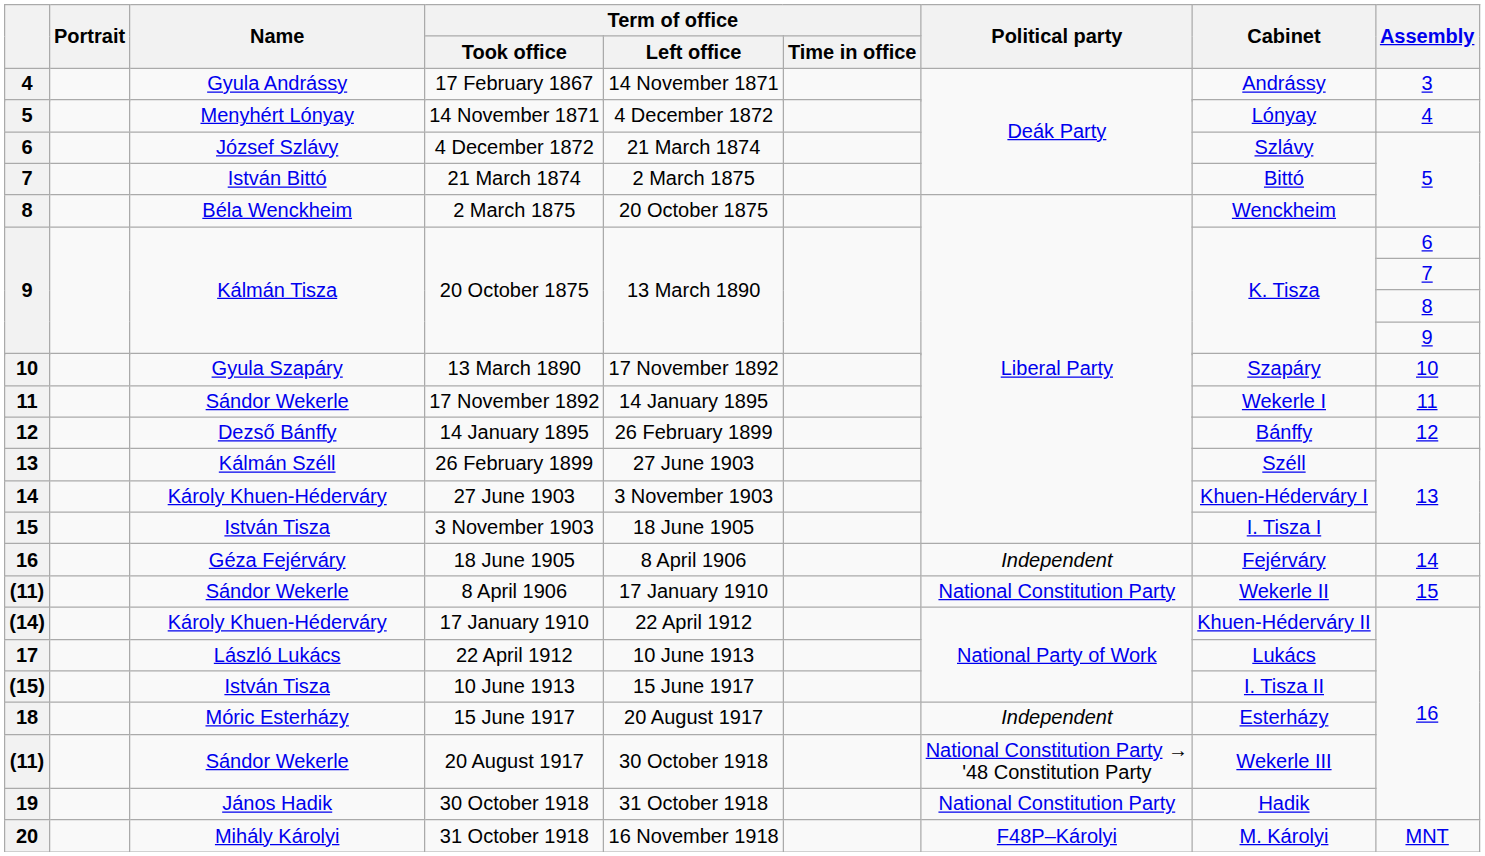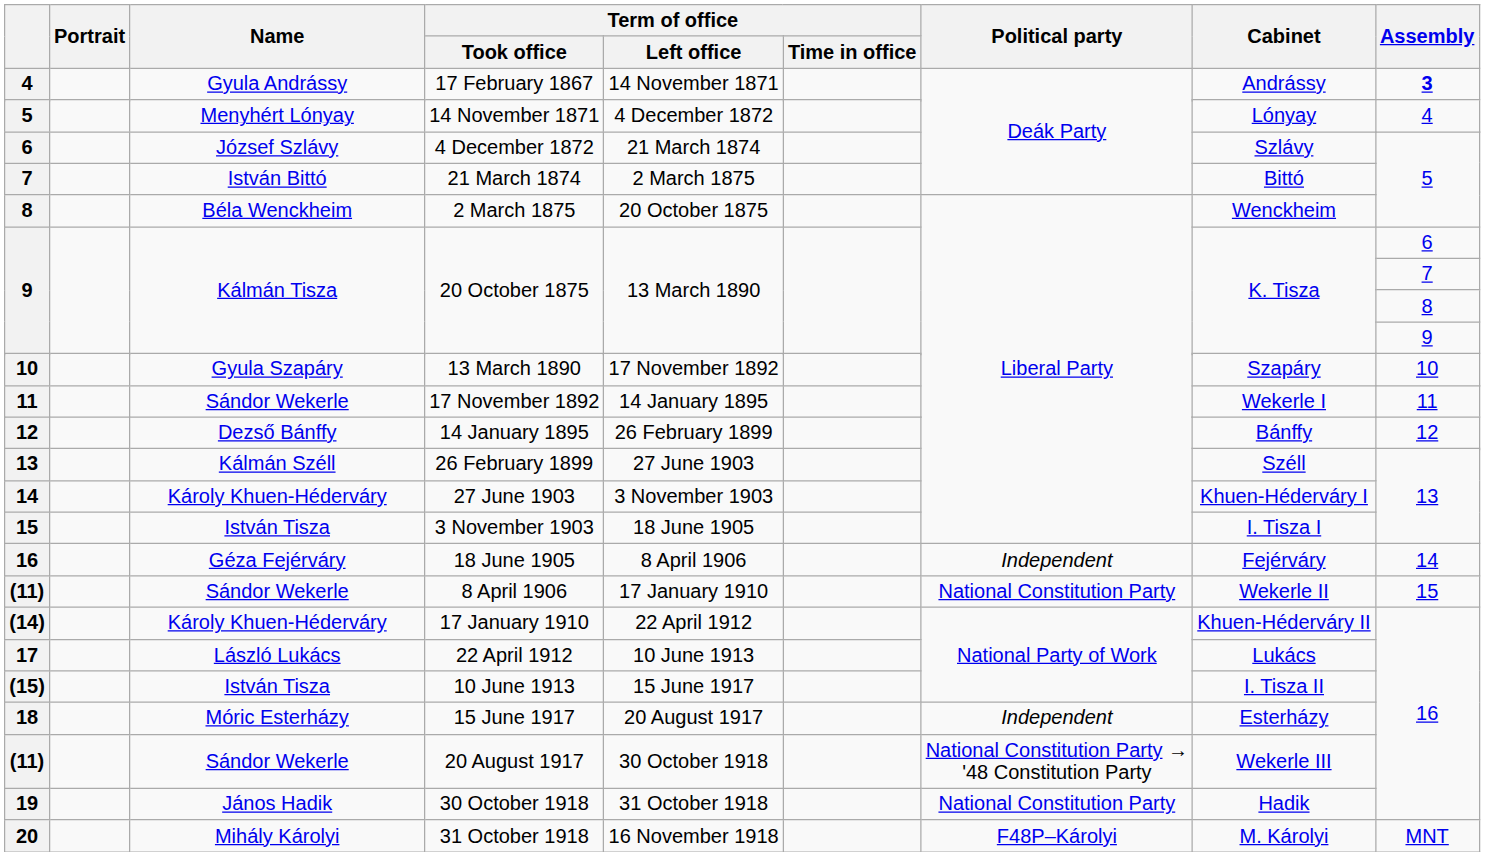(1427, 83) normal -> (1427, 83) bold
